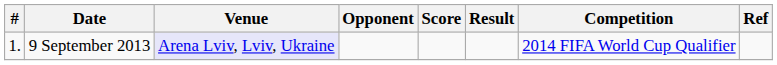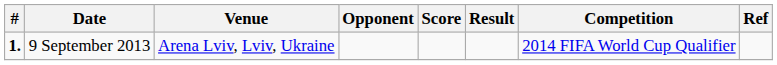(15, 46) normal -> (15, 46) bold
(246, 46) lavender background -> (246, 46) no background
